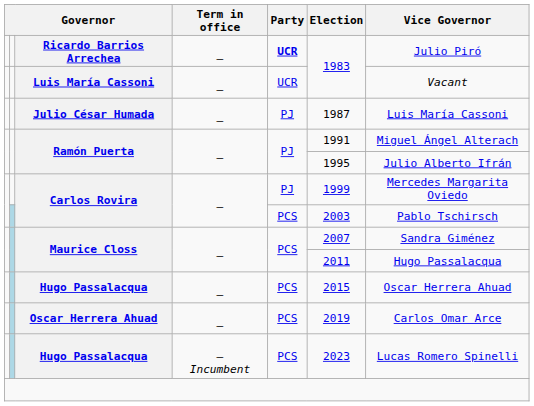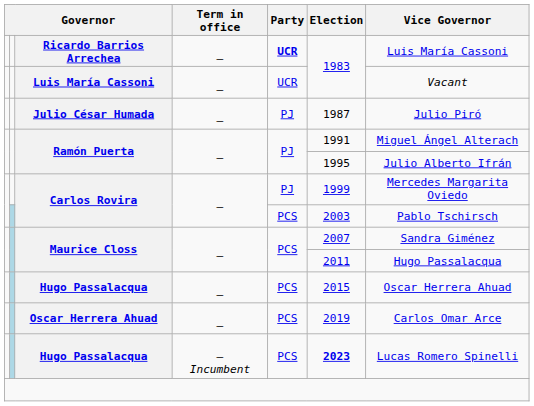(448, 51) Julio Piró -> (448, 51) Luis María Cassoni
(448, 113) Luis María Cassoni -> (448, 113) Julio Piró
(336, 356) normal -> (336, 356) bold
